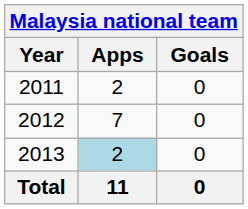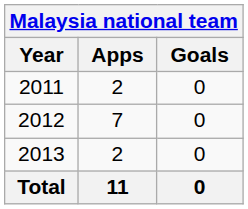(117, 154) lightblue background -> (117, 154) no background
